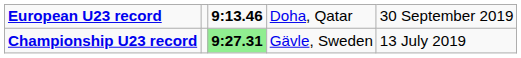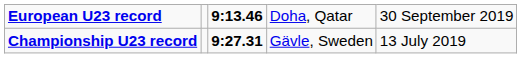(237, 40) lightgreen background -> (237, 40) no background
